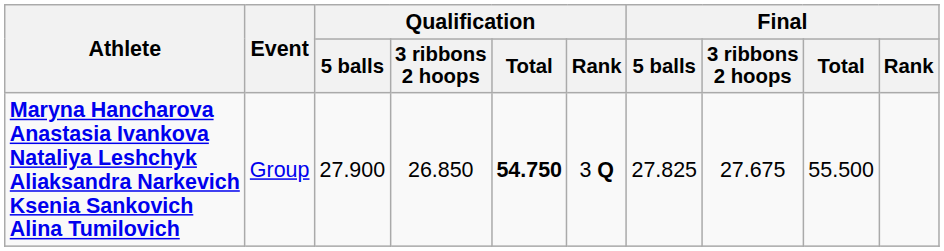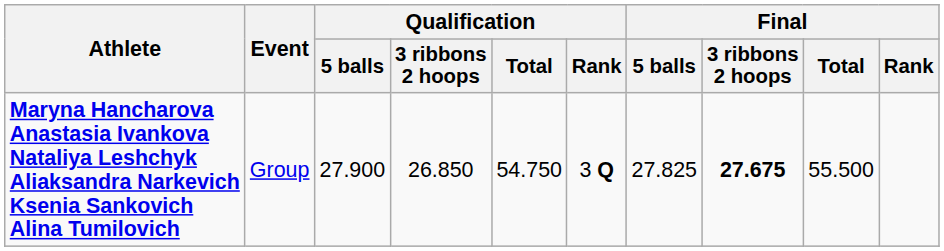(529, 170) bold -> (529, 170) normal
(753, 170) normal -> (753, 170) bold
